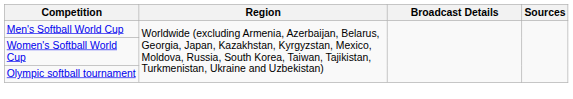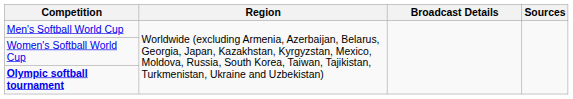(71, 73) normal -> (47, 79) bold
